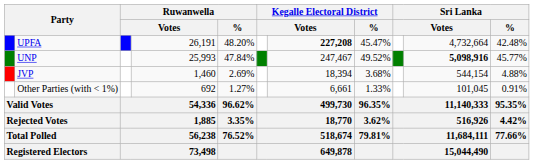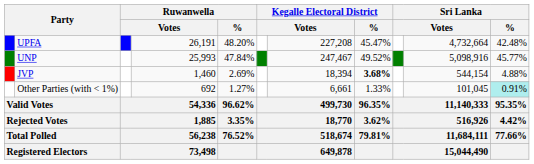(336, 43) bold -> (336, 43) normal
(469, 58) bold -> (469, 58) normal
(378, 74) normal -> (377, 74) bold
(514, 89) no background -> (514, 89) paleturquoise background
